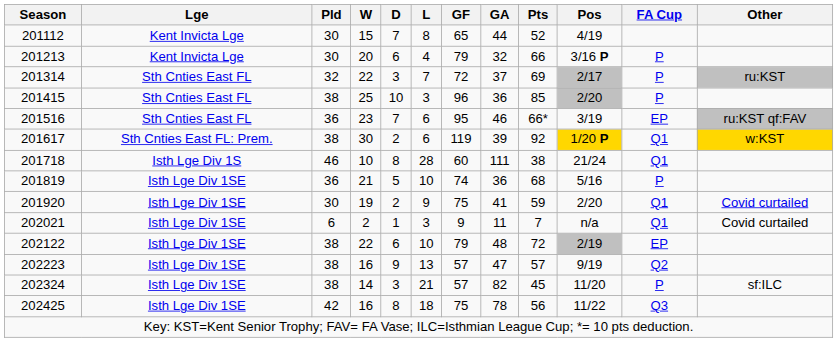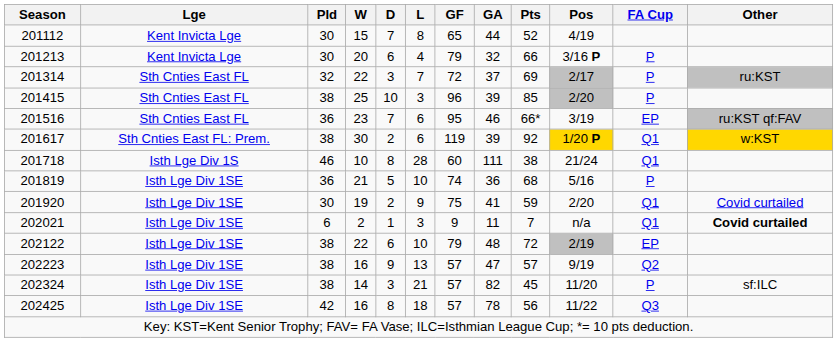(500, 98) 36 -> (493, 98) 39
(765, 222) normal -> (760, 222) bold
(461, 306) 75 -> (455, 306) 57
